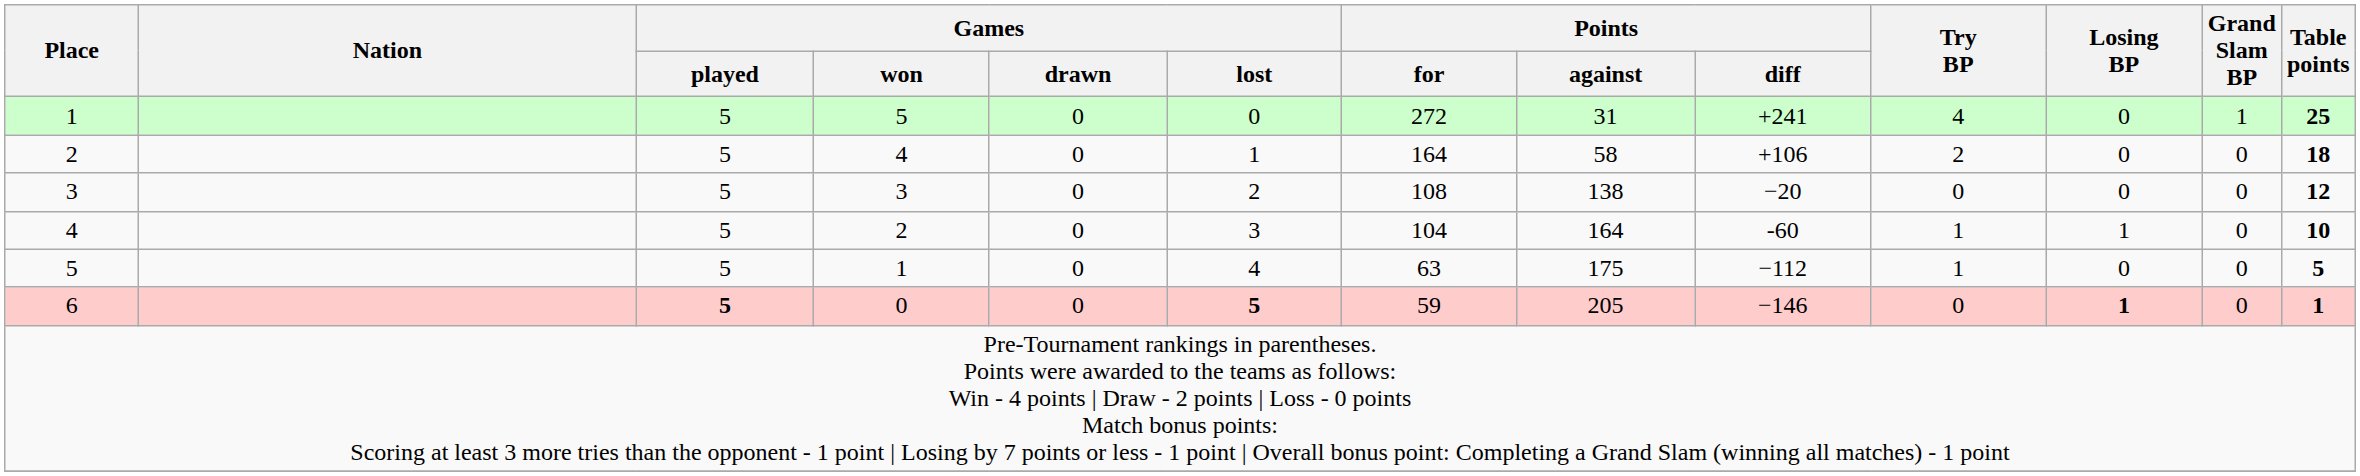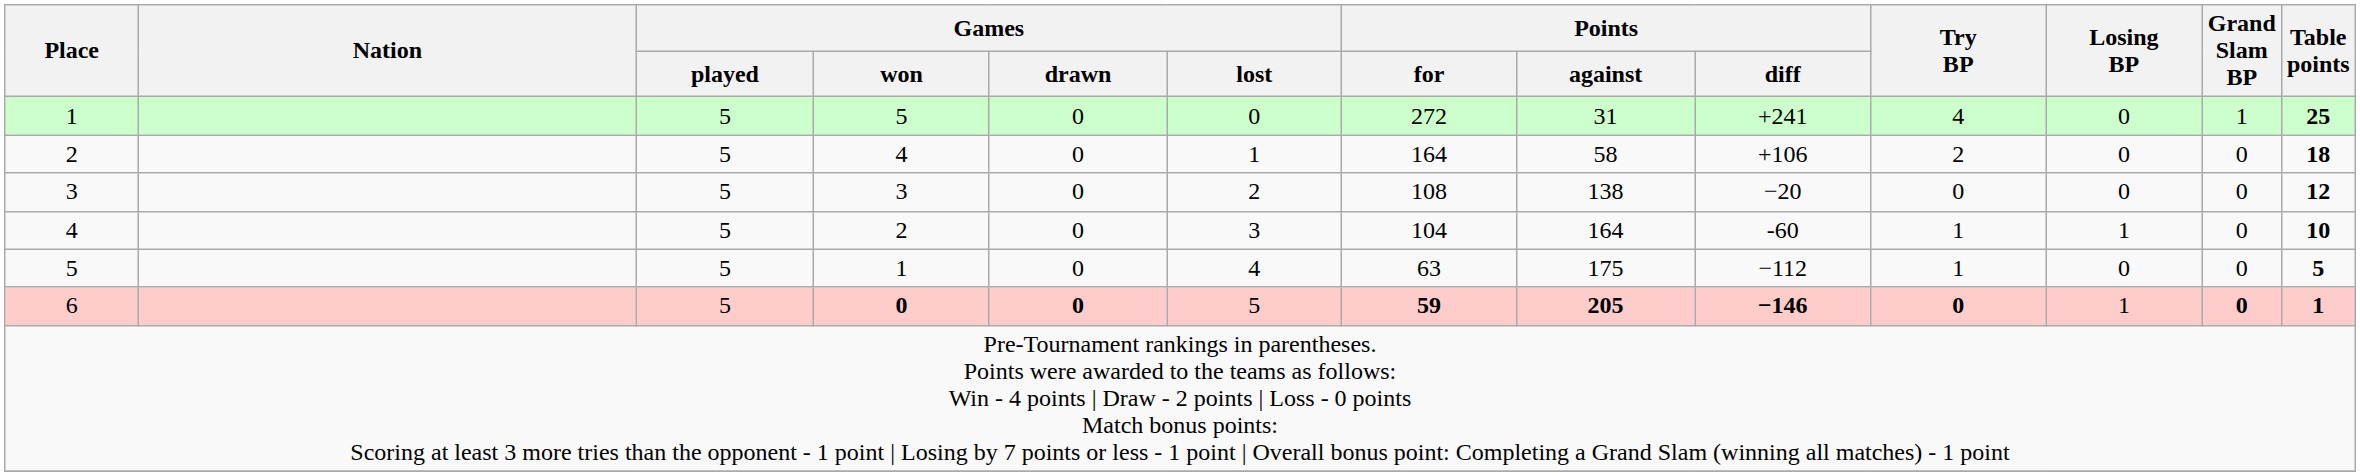(725, 305) bold -> (725, 305) normal
(902, 305) normal -> (902, 305) bold
(1078, 305) normal -> (1078, 305) bold
(1254, 305) bold -> (1254, 305) normal
(1429, 305) normal -> (1429, 305) bold
(1606, 305) normal -> (1606, 305) bold
(1783, 305) normal -> (1783, 305) bold
(1958, 305) normal -> (1958, 305) bold
(2124, 305) bold -> (2124, 305) normal
(2242, 305) normal -> (2242, 305) bold
